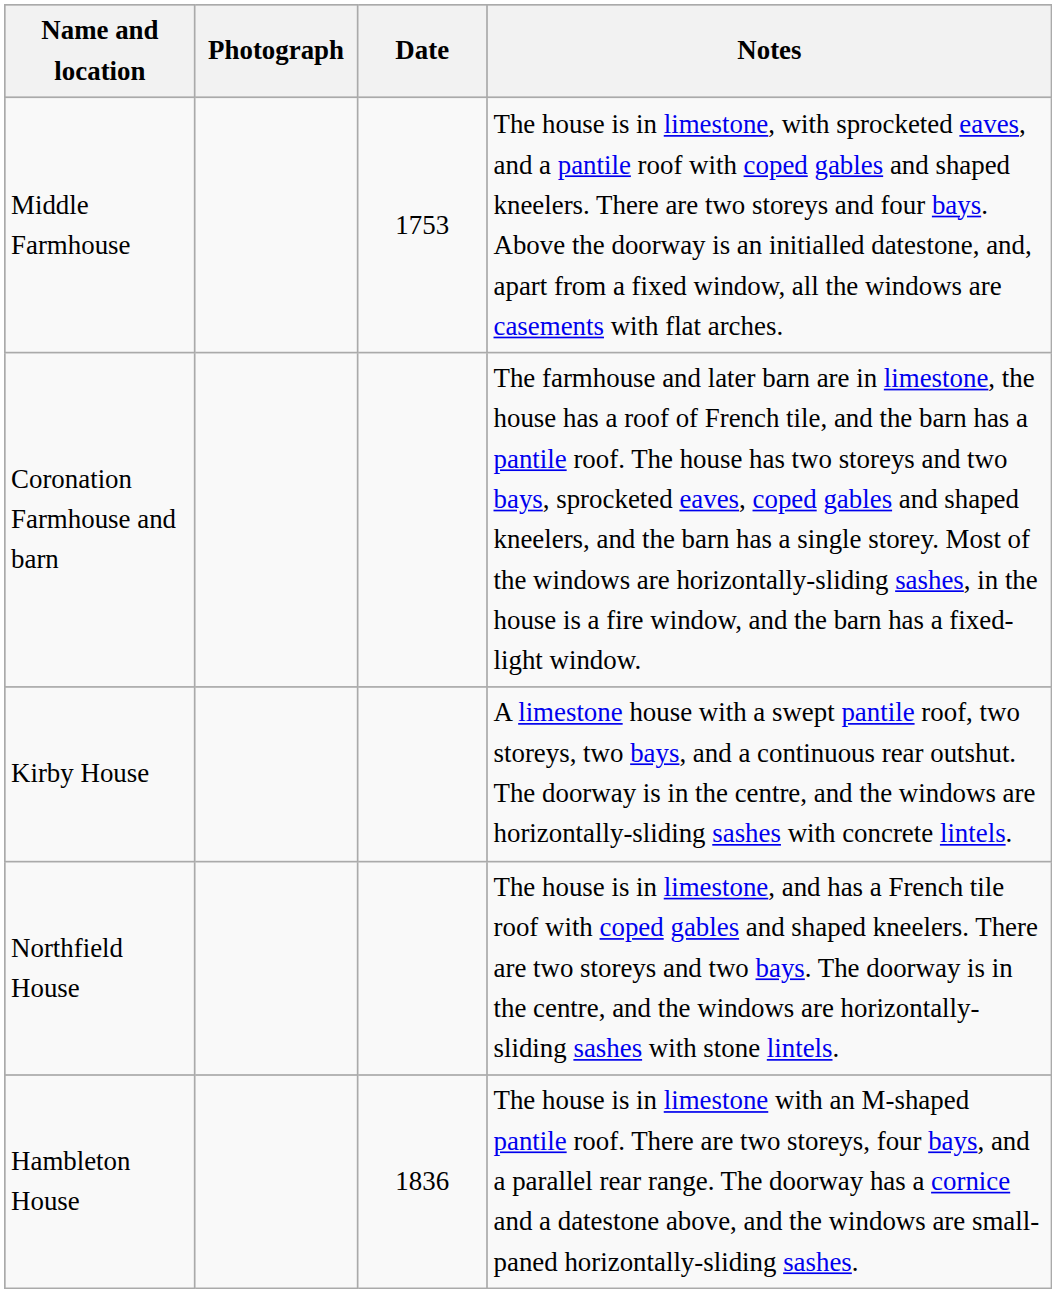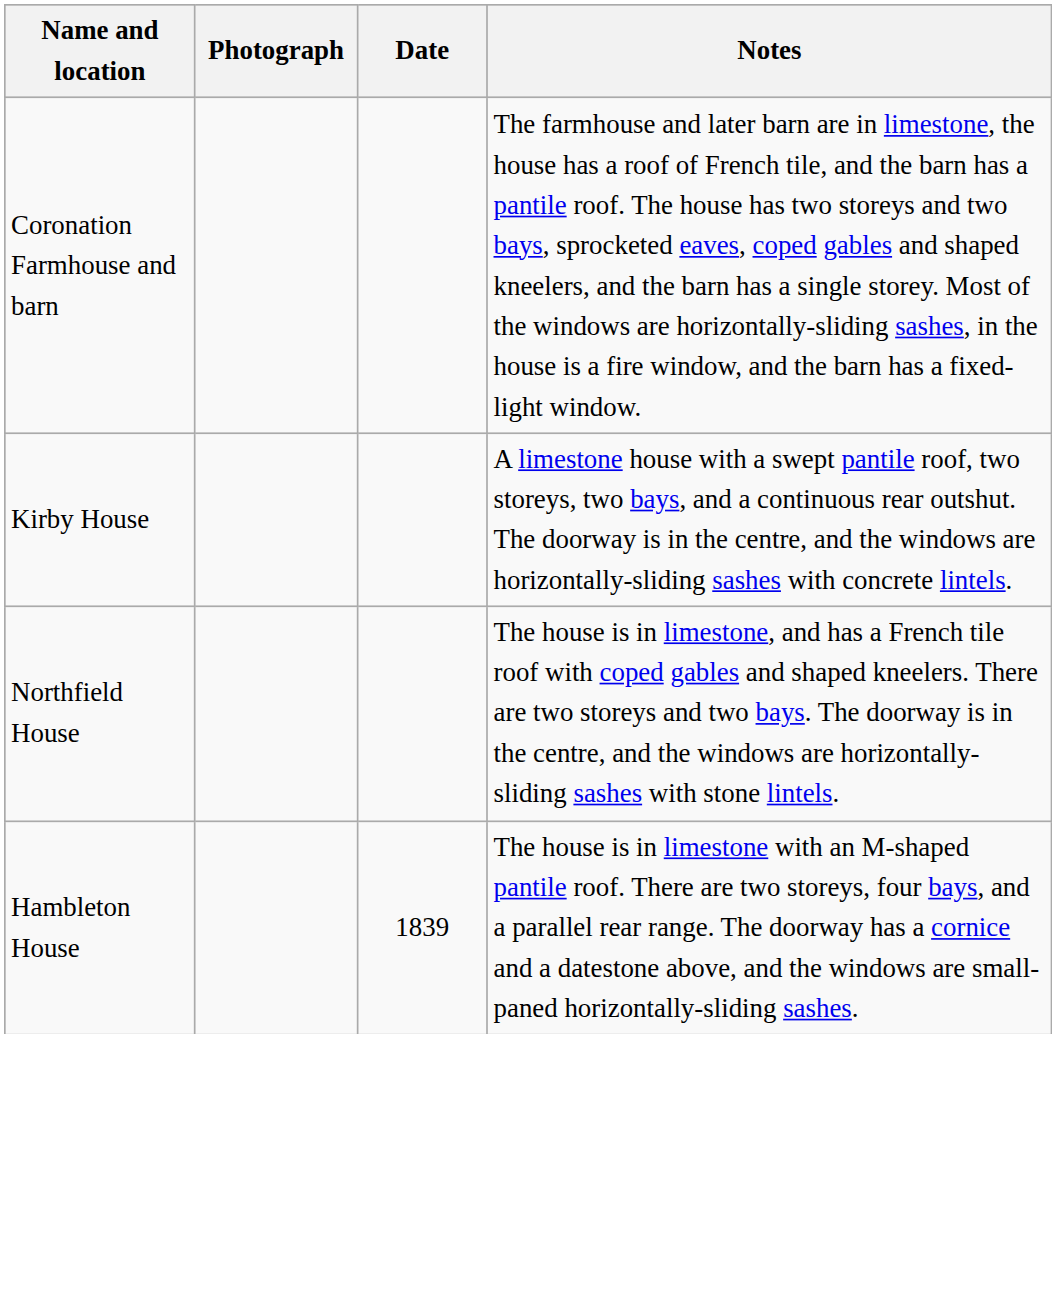- row: (71, 224)
(422, 1181) 1836 -> (422, 927) 1839
